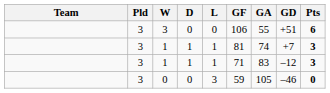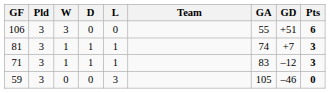columns swapped: (66, 12) <-> (239, 12)
